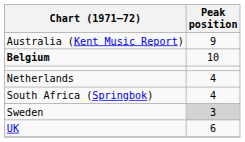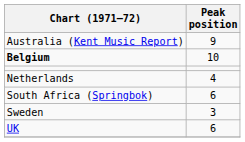(213, 95) 4 -> (213, 95) 6
(213, 112) lightgrey background -> (213, 112) no background
